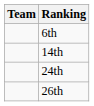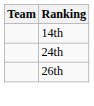- row: (49, 33)
